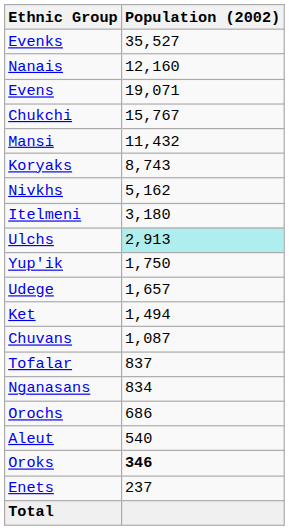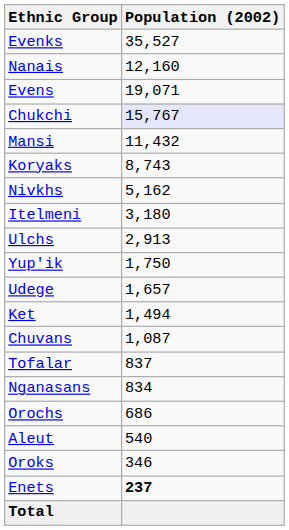(152, 116) no background -> (152, 116) lavender background
(148, 240) paleturquoise background -> (148, 240) no background
(139, 463) bold -> (139, 463) normal
(139, 488) normal -> (139, 488) bold
